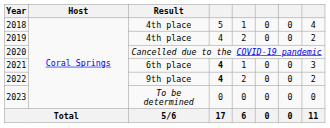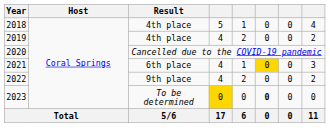(221, 65) bold -> (221, 65) normal
(267, 65) no background -> (267, 65) gold background
(221, 79) bold -> (221, 79) normal
(221, 97) no background -> (221, 97) gold background
(267, 97) normal -> (267, 97) bold
